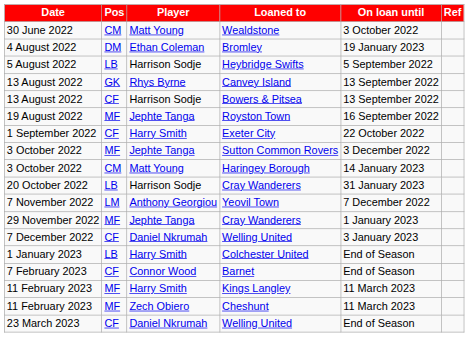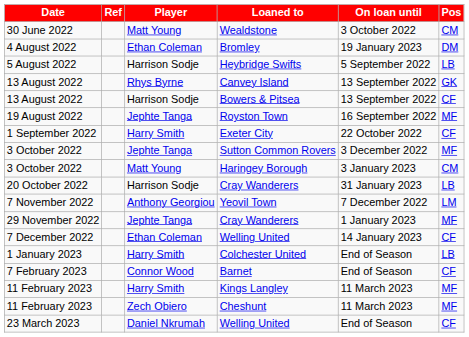columns swapped: (114, 13) <-> (453, 13)
(384, 168) 14 January 2023 -> (378, 168) 3 January 2023
(168, 237) Daniel Nkrumah -> (164, 237) Ethan Coleman
(381, 237) 3 January 2023 -> (381, 237) 14 January 2023
